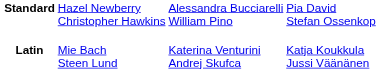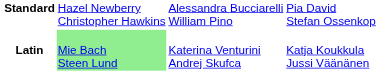(88, 56) no background -> (88, 56) lightgreen background
